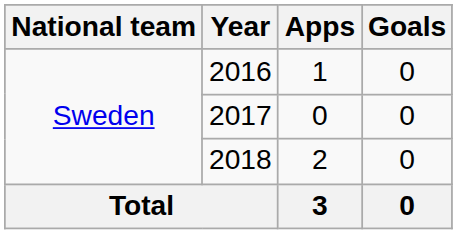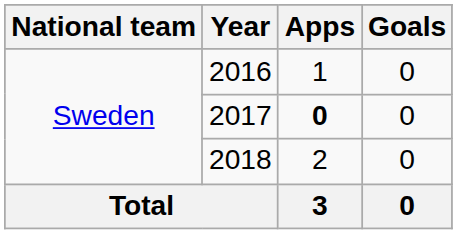(320, 116) normal -> (320, 116) bold
